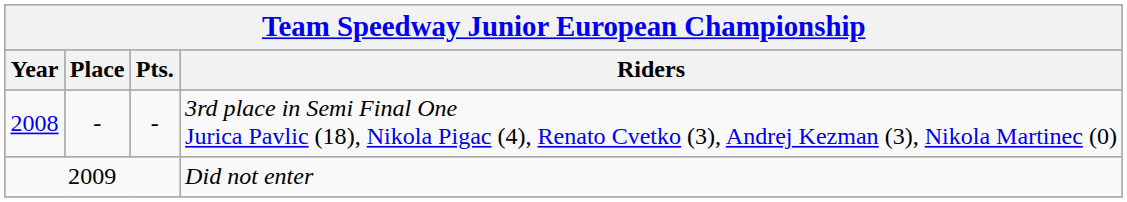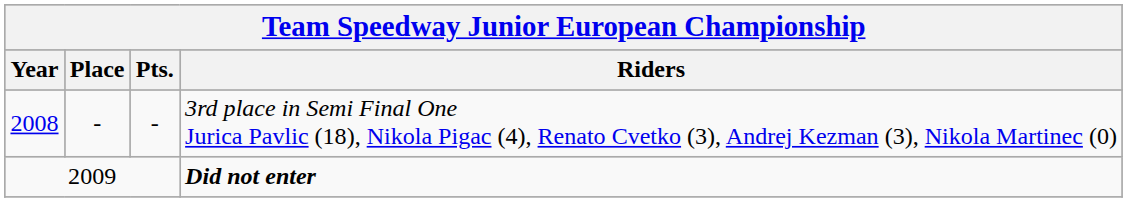(249, 177) normal -> (251, 177) bold
